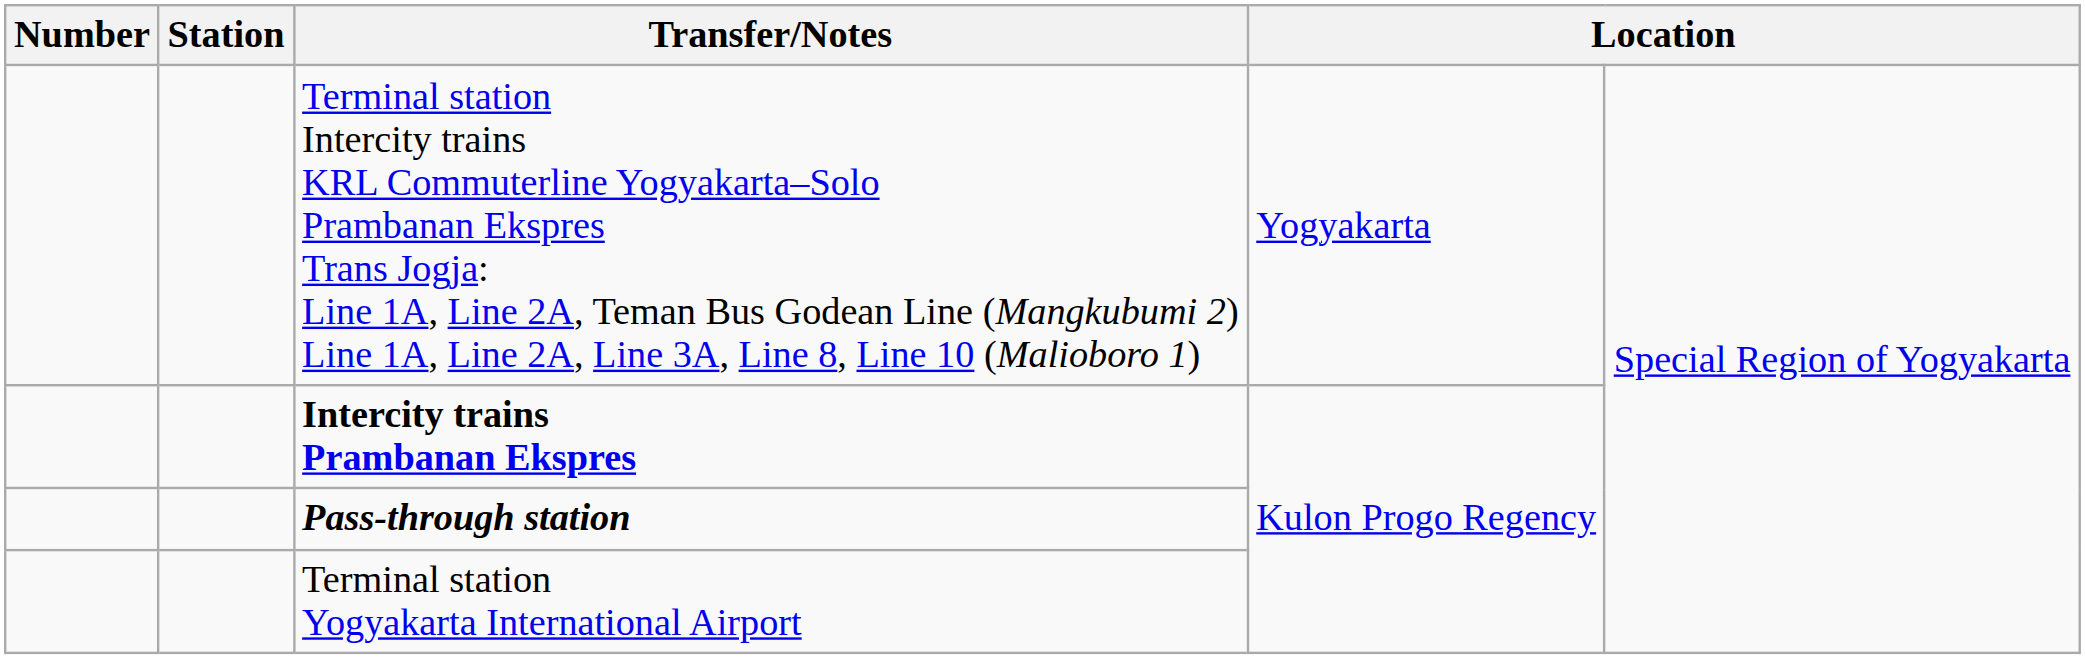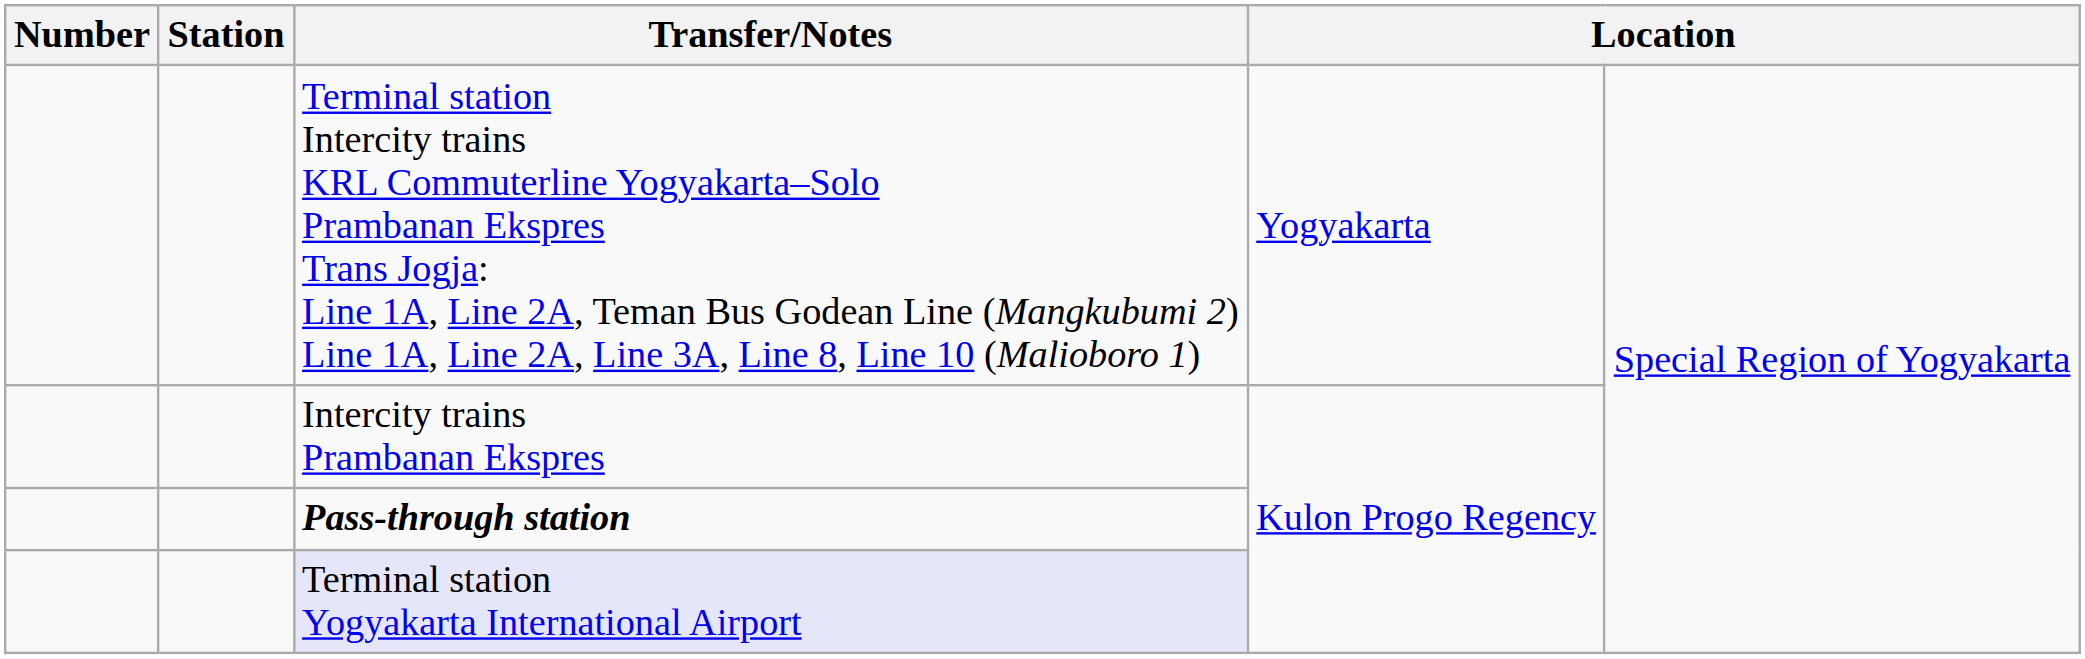(469, 435) bold -> (453, 435) normal
(552, 600) no background -> (552, 600) lavender background
